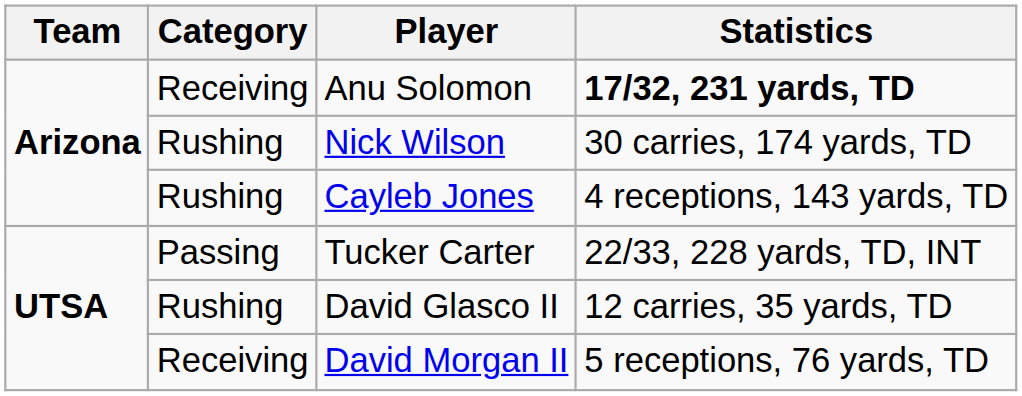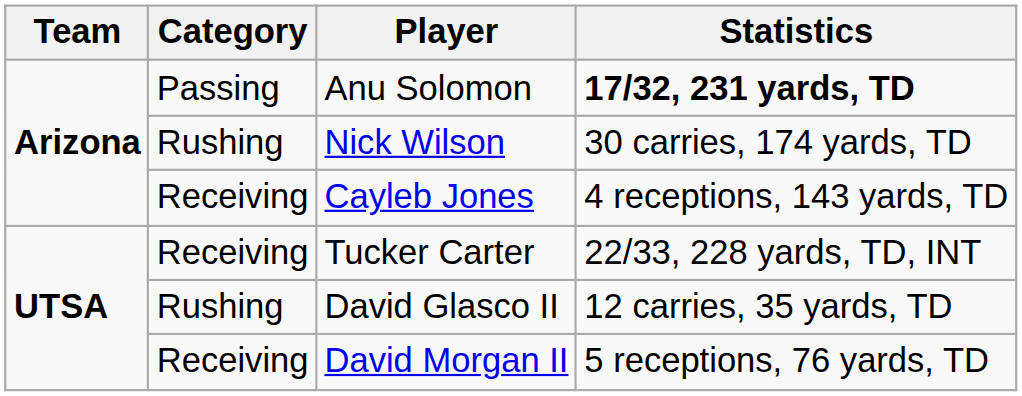(233, 87) Receiving -> (218, 87) Passing
(220, 196) Rushing -> (233, 196) Receiving
(218, 251) Passing -> (233, 251) Receiving
